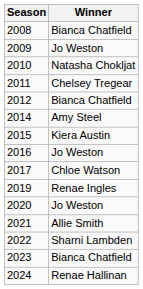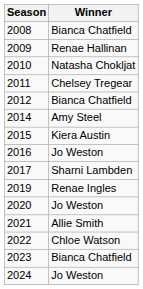(77, 48) Jo Weston -> (89, 48) Renae Hallinan
(86, 170) Chloe Watson -> (92, 170) Sharni Lambden
(92, 240) Sharni Lambden -> (86, 240) Chloe Watson
(89, 275) Renae Hallinan -> (77, 275) Jo Weston
